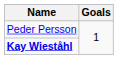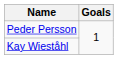(40, 46) bold -> (38, 46) normal
